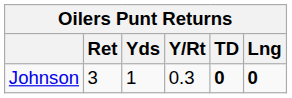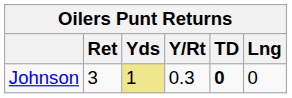(131, 78) no background -> (131, 78) khaki background
(253, 78) bold -> (253, 78) normal
